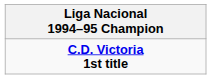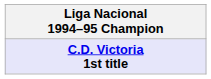(106, 56) no background -> (106, 56) lavender background
